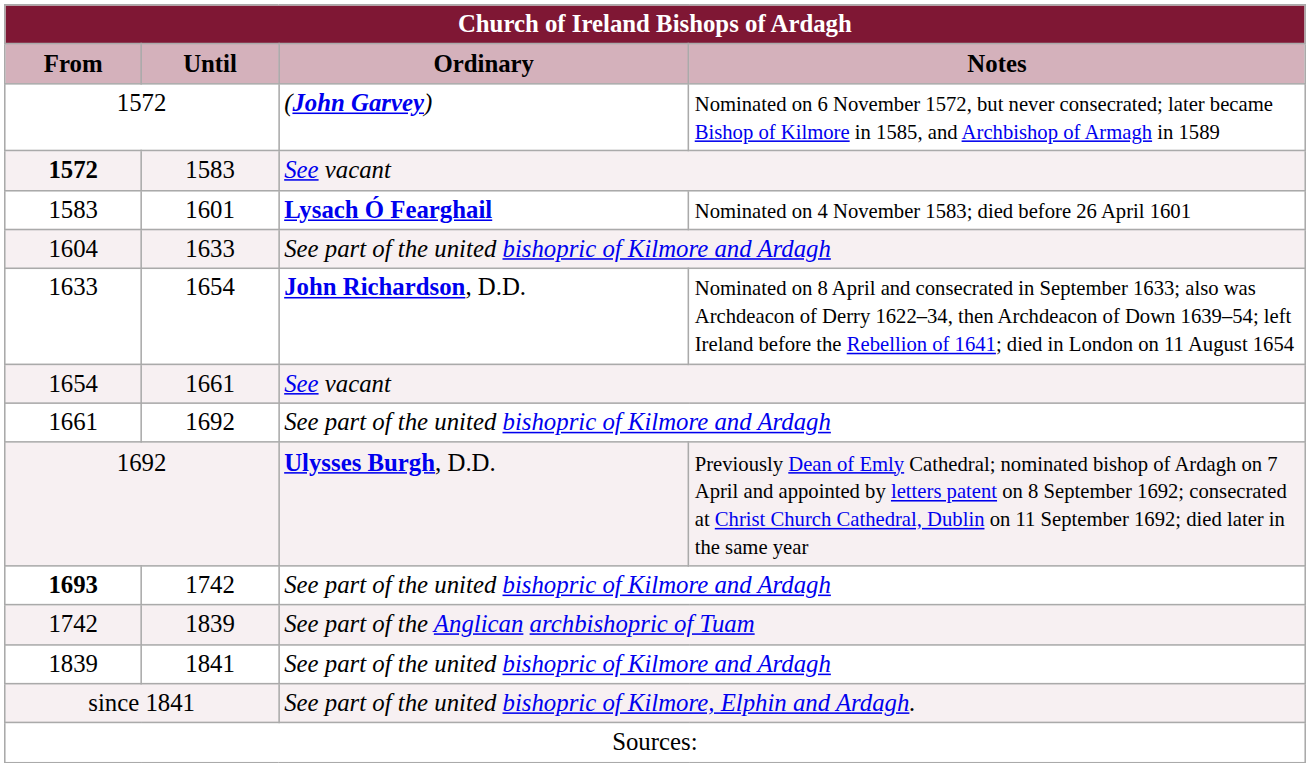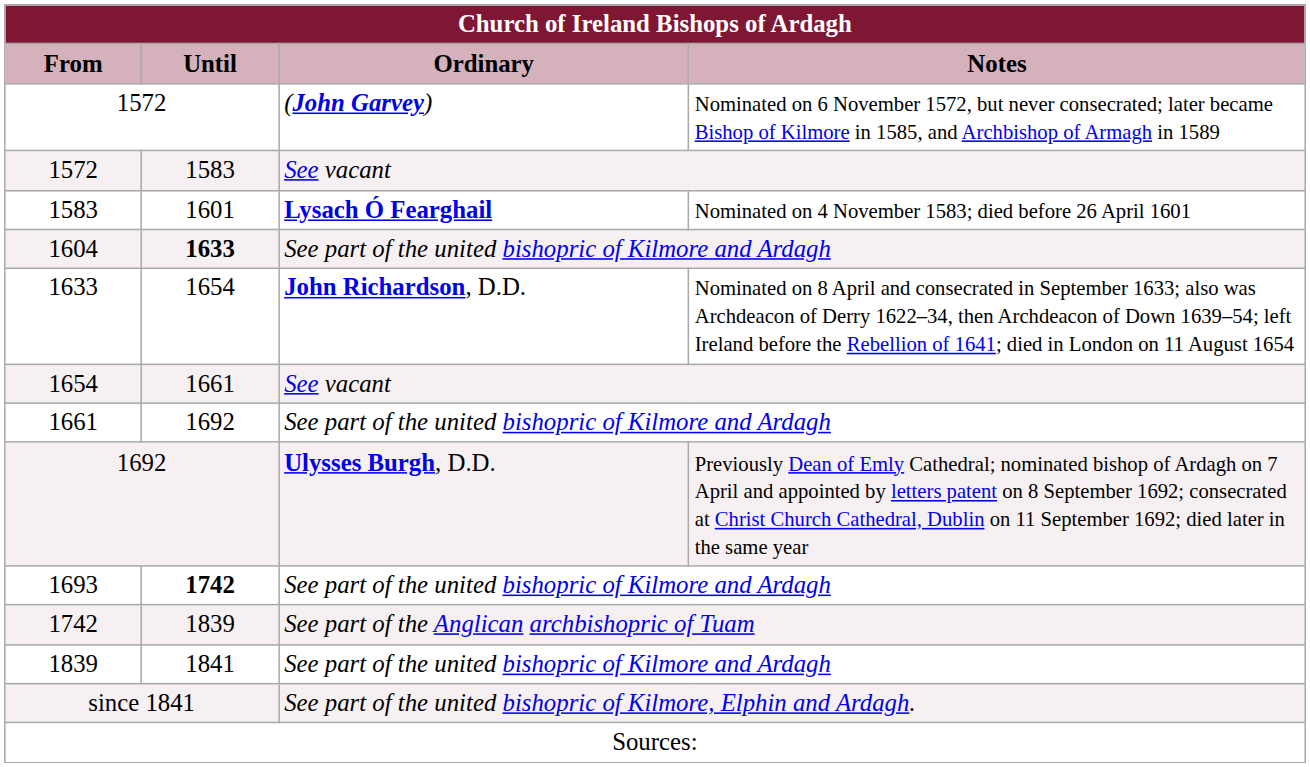(73, 170) bold -> (73, 170) normal
(210, 248) normal -> (210, 248) bold
(73, 584) bold -> (73, 584) normal
(210, 584) normal -> (210, 584) bold
